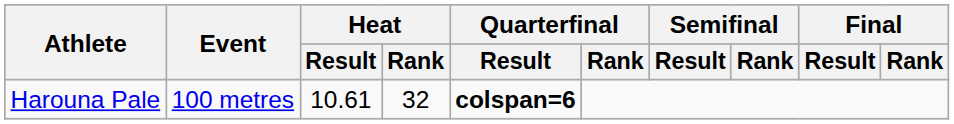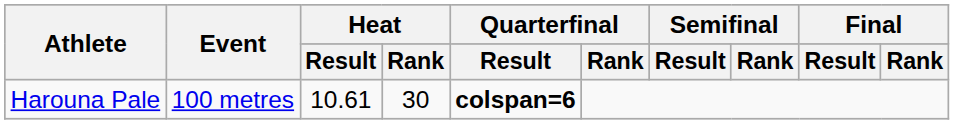(416, 100) 32 -> (416, 100) 30
